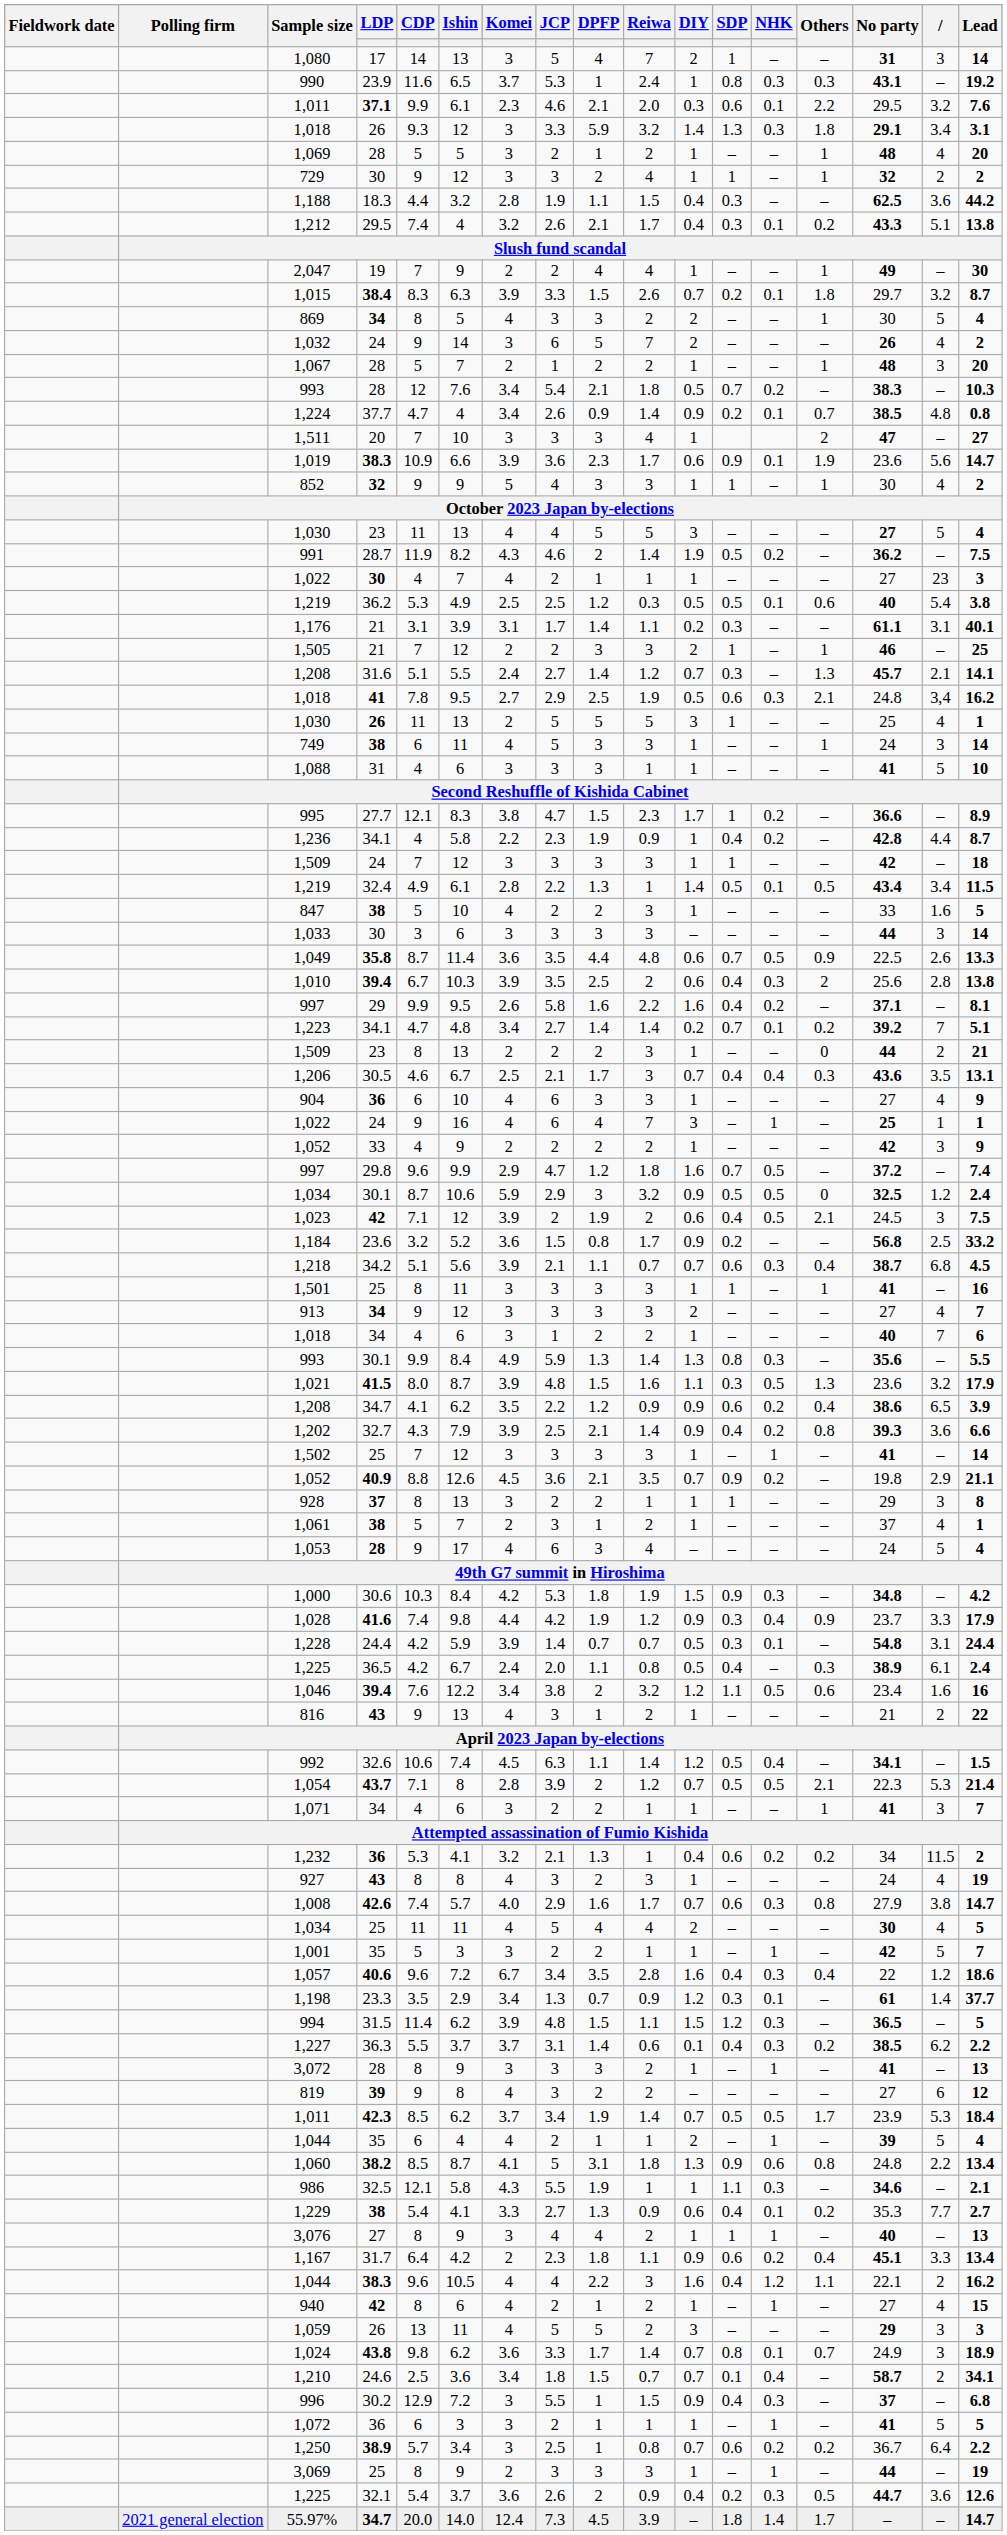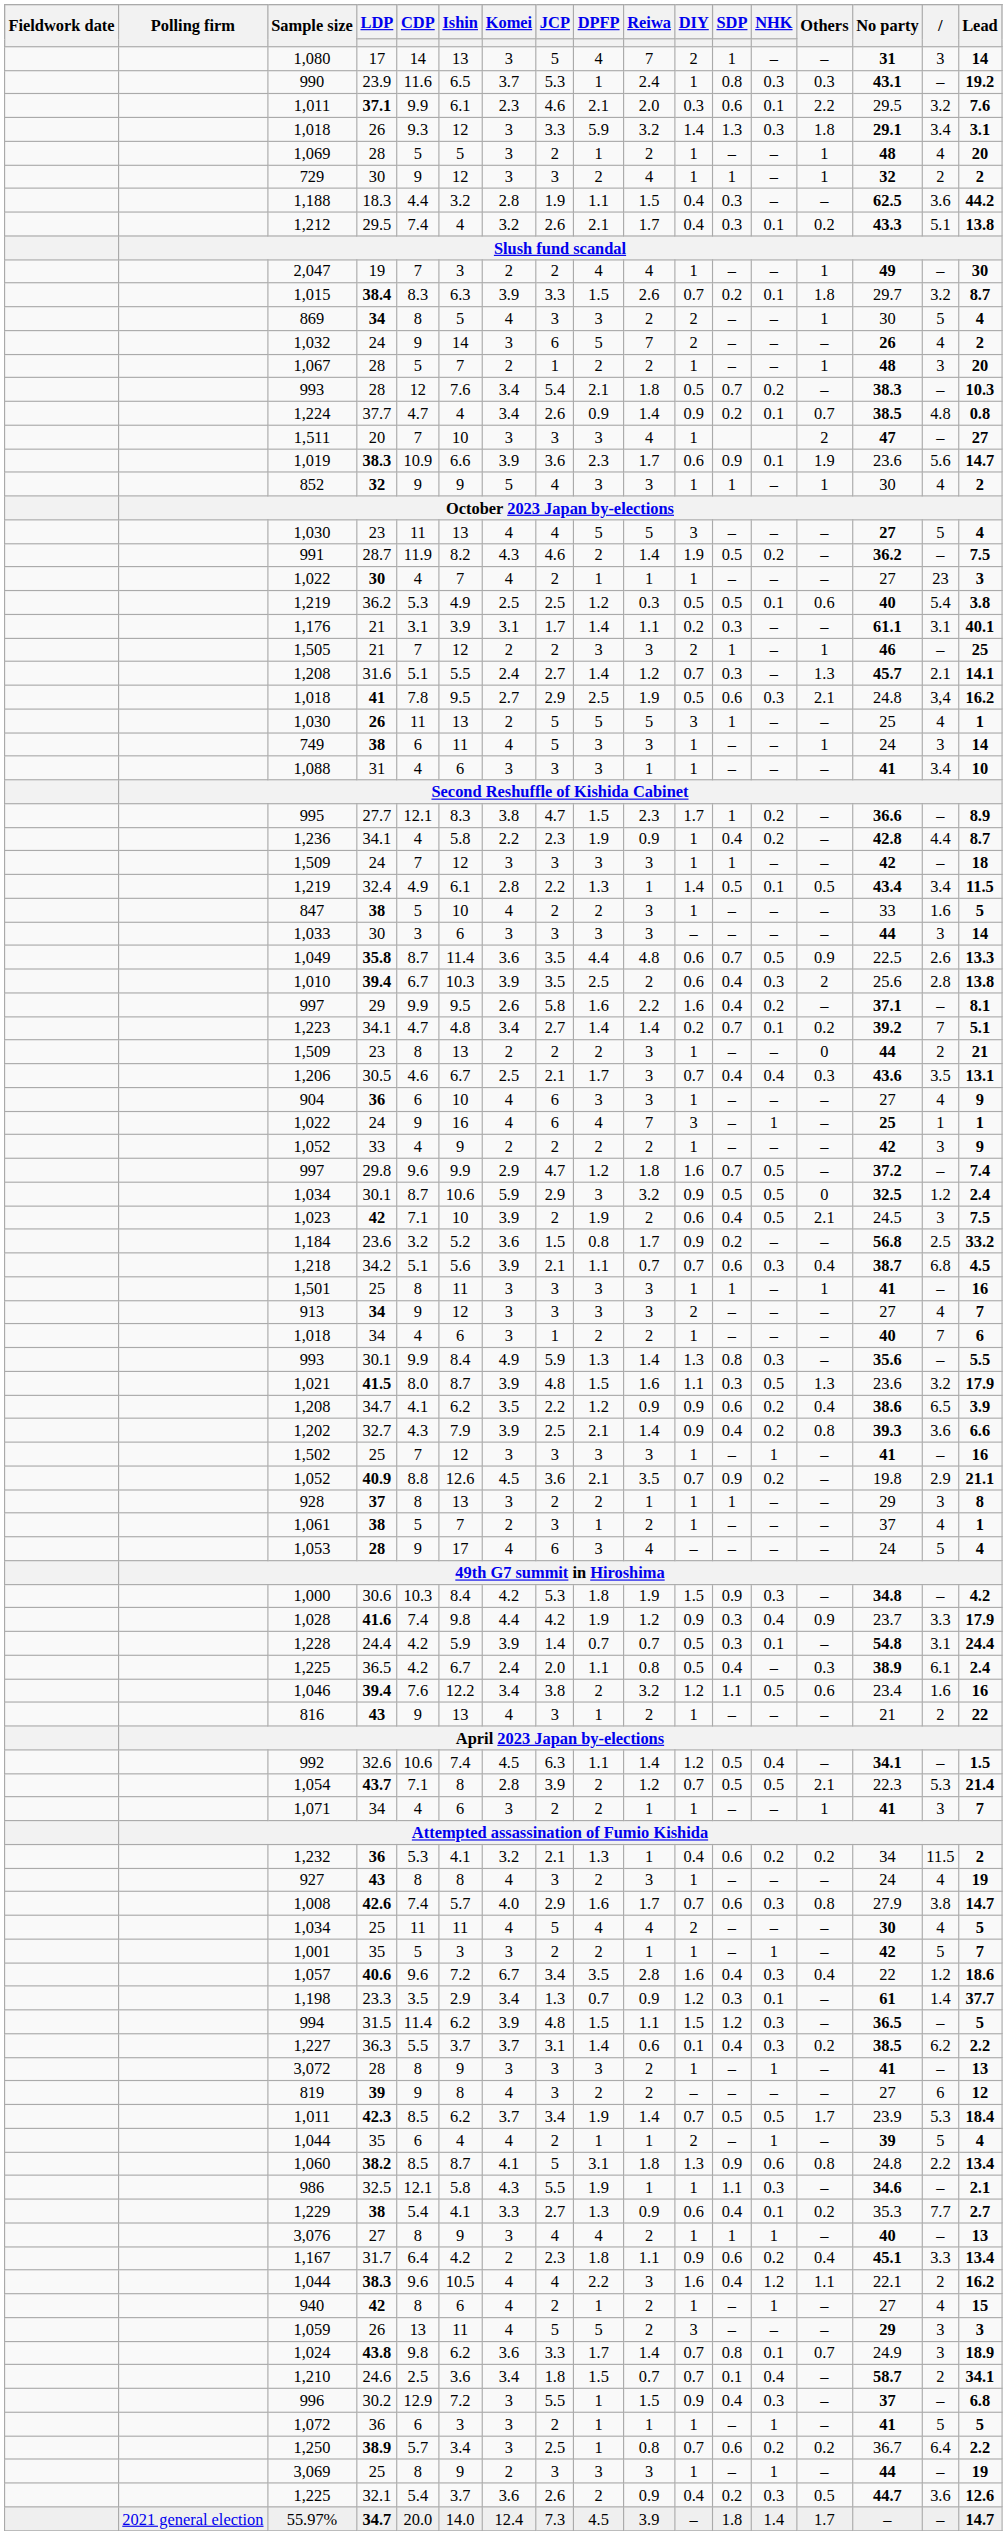(460, 272) 9 -> (460, 272) 3
(940, 768) 5 -> (940, 768) 3.4
(460, 1218) 12 -> (460, 1218) 10
(980, 1454) 14 -> (980, 1454) 16
